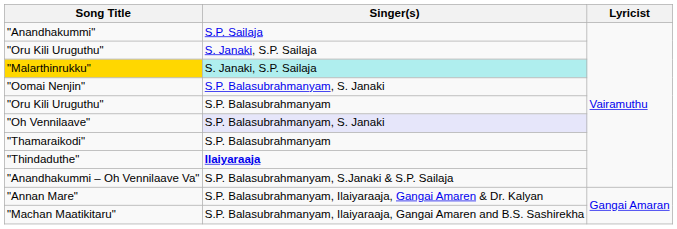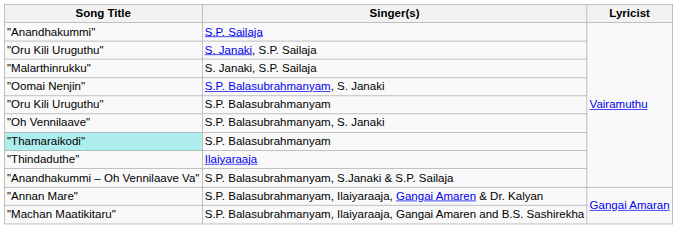(49, 68) gold background -> (49, 68) no background
(261, 68) paleturquoise background -> (261, 68) no background
(295, 123) lavender background -> (295, 123) no background
(46, 141) no background -> (46, 141) paleturquoise background
(233, 159) bold -> (231, 159) normal
